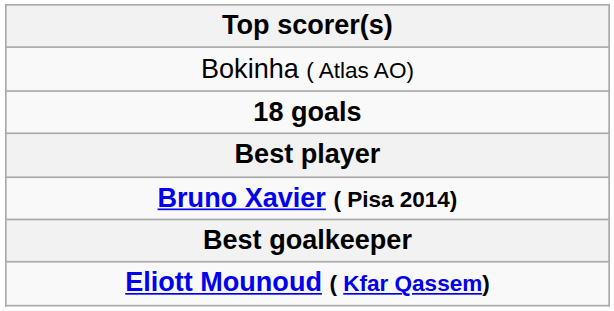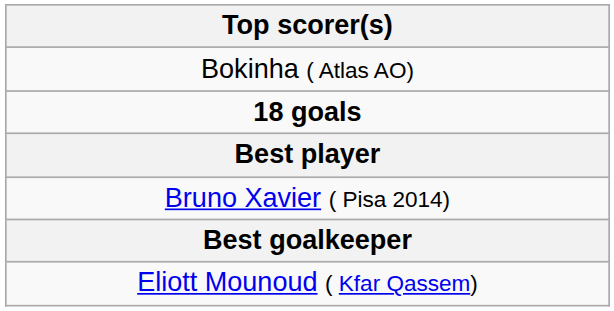(307, 197) bold -> (307, 197) normal
(307, 283) bold -> (307, 283) normal
